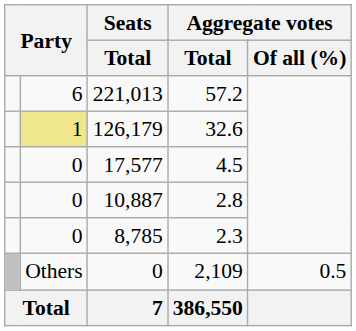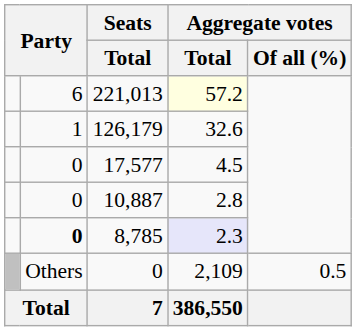(224, 93) no background -> (224, 93) lightyellow background
(77, 129) khaki background -> (77, 129) no background
(77, 236) normal -> (77, 236) bold
(229, 236) no background -> (229, 236) lavender background
